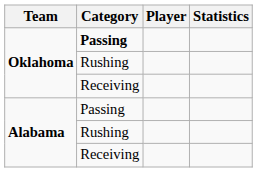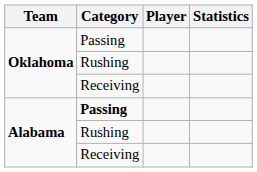(104, 39) bold -> (102, 39) normal
(102, 108) normal -> (104, 108) bold
